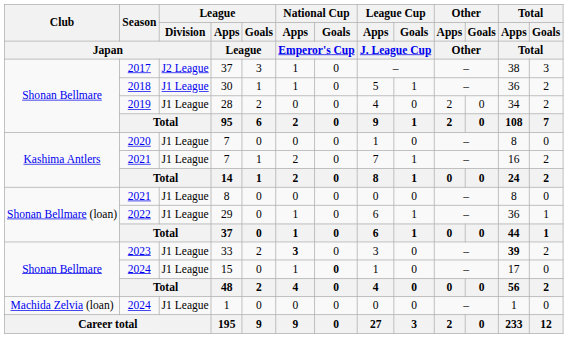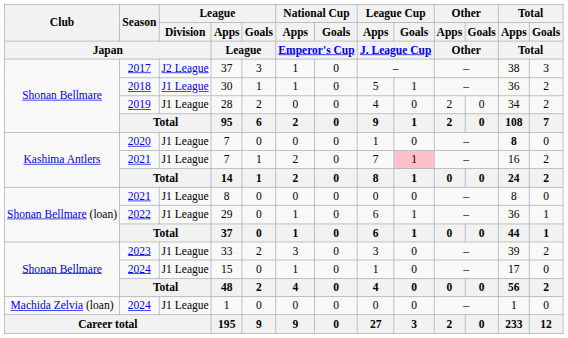(514, 141) normal -> (514, 141) bold
(414, 159) no background -> (414, 159) pink background
(295, 251) bold -> (295, 251) normal
(514, 251) bold -> (514, 251) normal
(336, 269) bold -> (336, 269) normal
